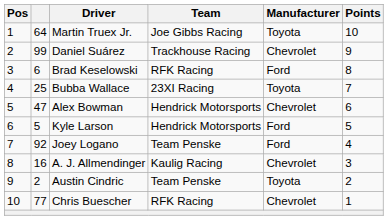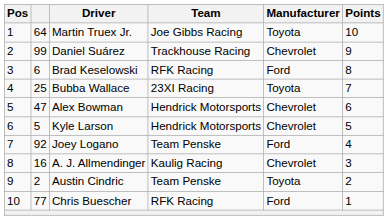(278, 125) Ford -> (291, 125) Chevrolet
(291, 200) Chevrolet -> (278, 200) Ford
